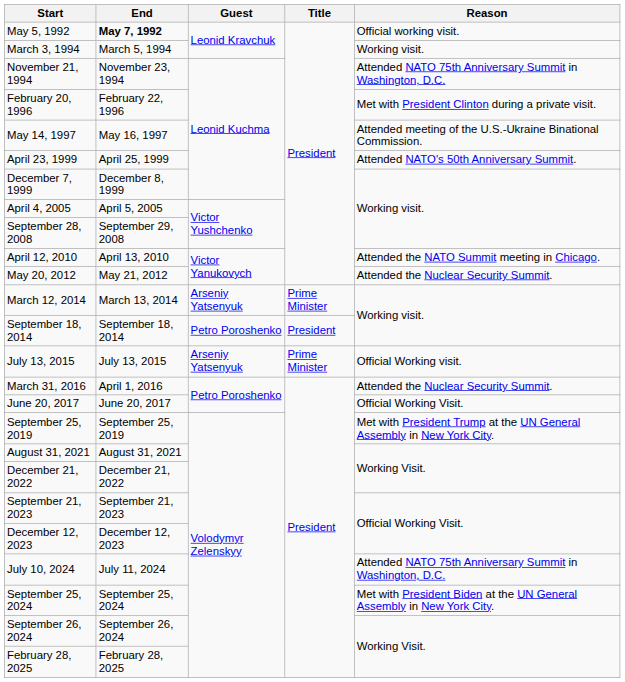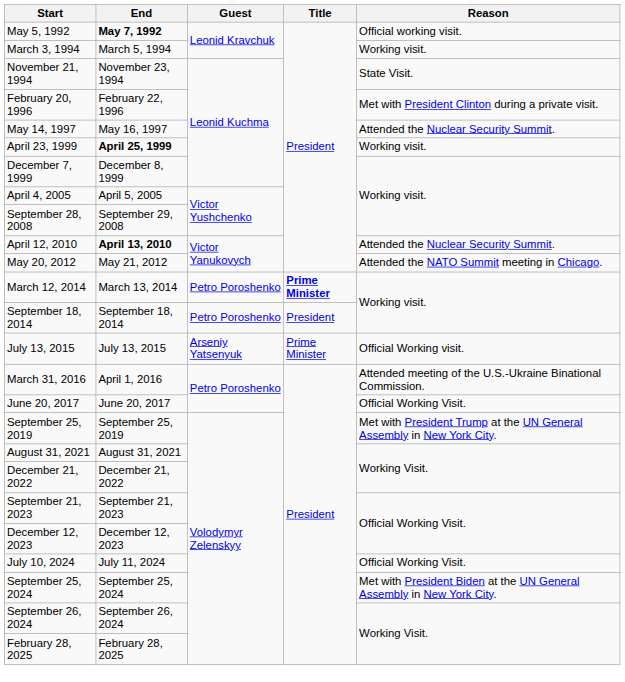(467, 73) Attended NATO 75th Anniversary Summit in Washington, D.C. -> (386, 73) State Visit.
(478, 135) Attended meeting of the U.S.-Ukraine Binational Commission. -> (457, 129) Attended the Nuclear Security Summit.
(134, 159) normal -> (135, 147) bold
(467, 159) Attended NATO's 50th Anniversary Summit. -> (393, 147) Working visit.
(134, 257) normal -> (135, 244) bold
(478, 257) Attended the NATO Summit meeting in Chicago. -> (457, 244) Attended the Nuclear Security Summit.
(455, 275) Attended the Nuclear Security Summit. -> (481, 262) Attended the NATO Summit meeting in Chicago.
(217, 299) Arseniy Yatsenyuk -> (235, 287) Petro Poroshenko
(307, 299) normal -> (308, 287) bold
(455, 385) Attended the Nuclear Security Summit. -> (480, 379) Attended meeting of the U.S.-Ukraine Binational Commission.
(467, 569) Attended NATO 75th Anniversary Summit in Washington, D.C. -> (412, 563) Official Working Visit.
